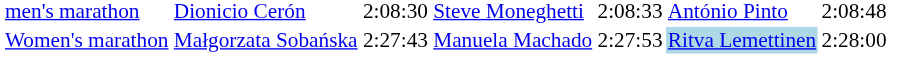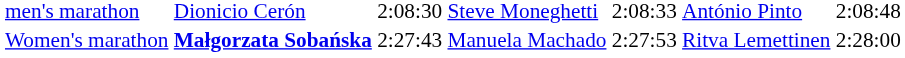(266, 40) normal -> (273, 40) bold
(742, 40) lightblue background -> (756, 40) no background
